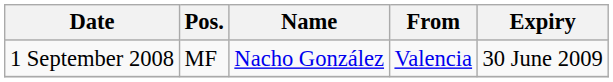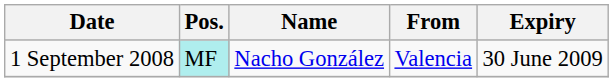(201, 58) no background -> (201, 58) paleturquoise background
